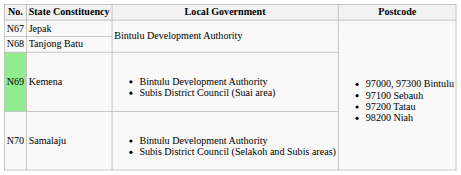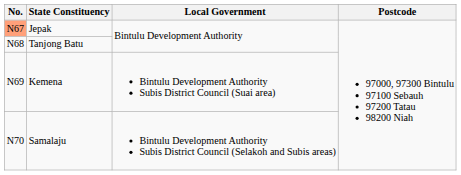(15, 28) no background -> (15, 28) lightsalmon background
(15, 81) lightgreen background -> (15, 81) no background
